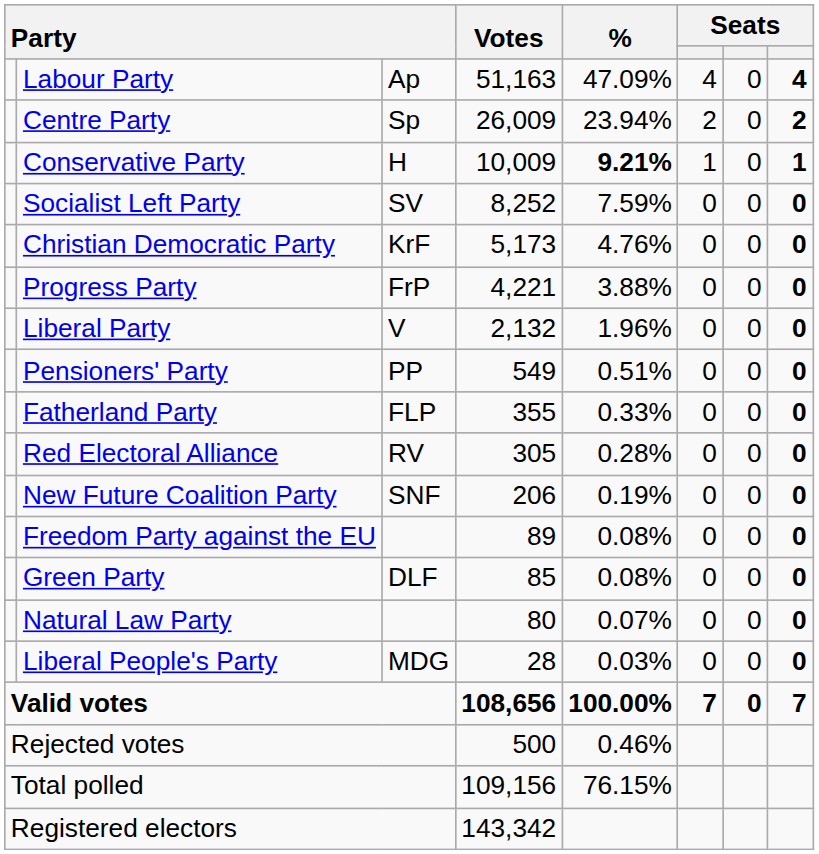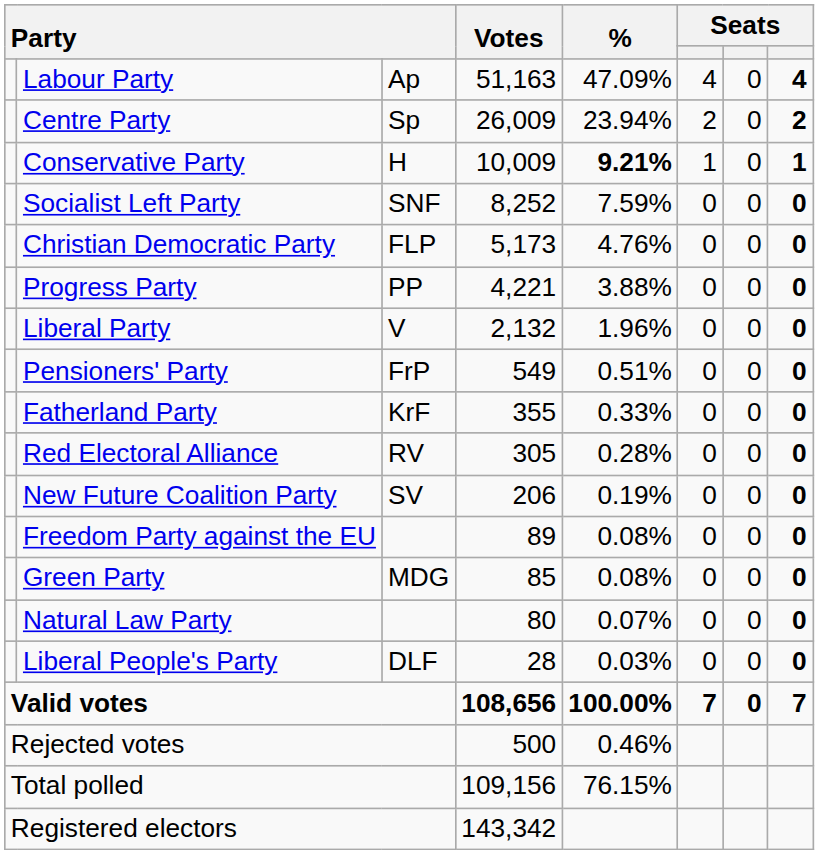(406, 203) SV -> (414, 203) SNF
(409, 245) KrF -> (412, 245) FLP
(409, 287) FrP -> (406, 287) PP
(406, 370) PP -> (409, 370) FrP
(412, 411) FLP -> (409, 411) KrF
(414, 495) SNF -> (406, 495) SV
(413, 578) DLF -> (419, 578) MDG
(419, 661) MDG -> (413, 661) DLF
